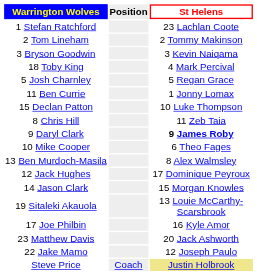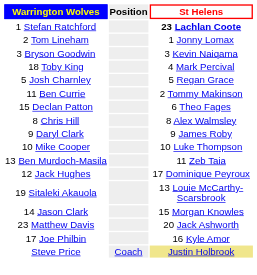(201, 26) normal -> (201, 26) bold
(201, 40) 2 Tommy Makinson -> (201, 40) 1 Jonny Lomax
(201, 93) 1 Jonny Lomax -> (201, 93) 2 Tommy Makinson
(201, 107) 10 Luke Thompson -> (201, 107) 6 Theo Fages
(201, 120) 11 Zeb Taia -> (201, 120) 8 Alex Walmsley
(201, 134) bold -> (201, 134) normal
(201, 147) 6 Theo Fages -> (201, 147) 10 Luke Thompson
(201, 160) 8 Alex Walmsley -> (201, 160) 11 Zeb Taia
rows swapped: (56, 187) <-> (56, 206)
rows swapped: (56, 225) <-> (56, 238)
- row: (56, 252)
